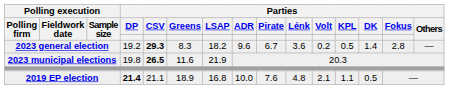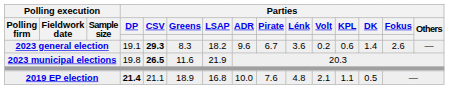(132, 47) 19.2 -> (132, 47) 19.1
(347, 47) 0.5 -> (347, 47) 0.6
(398, 47) 2.8 -> (398, 47) 2.6
